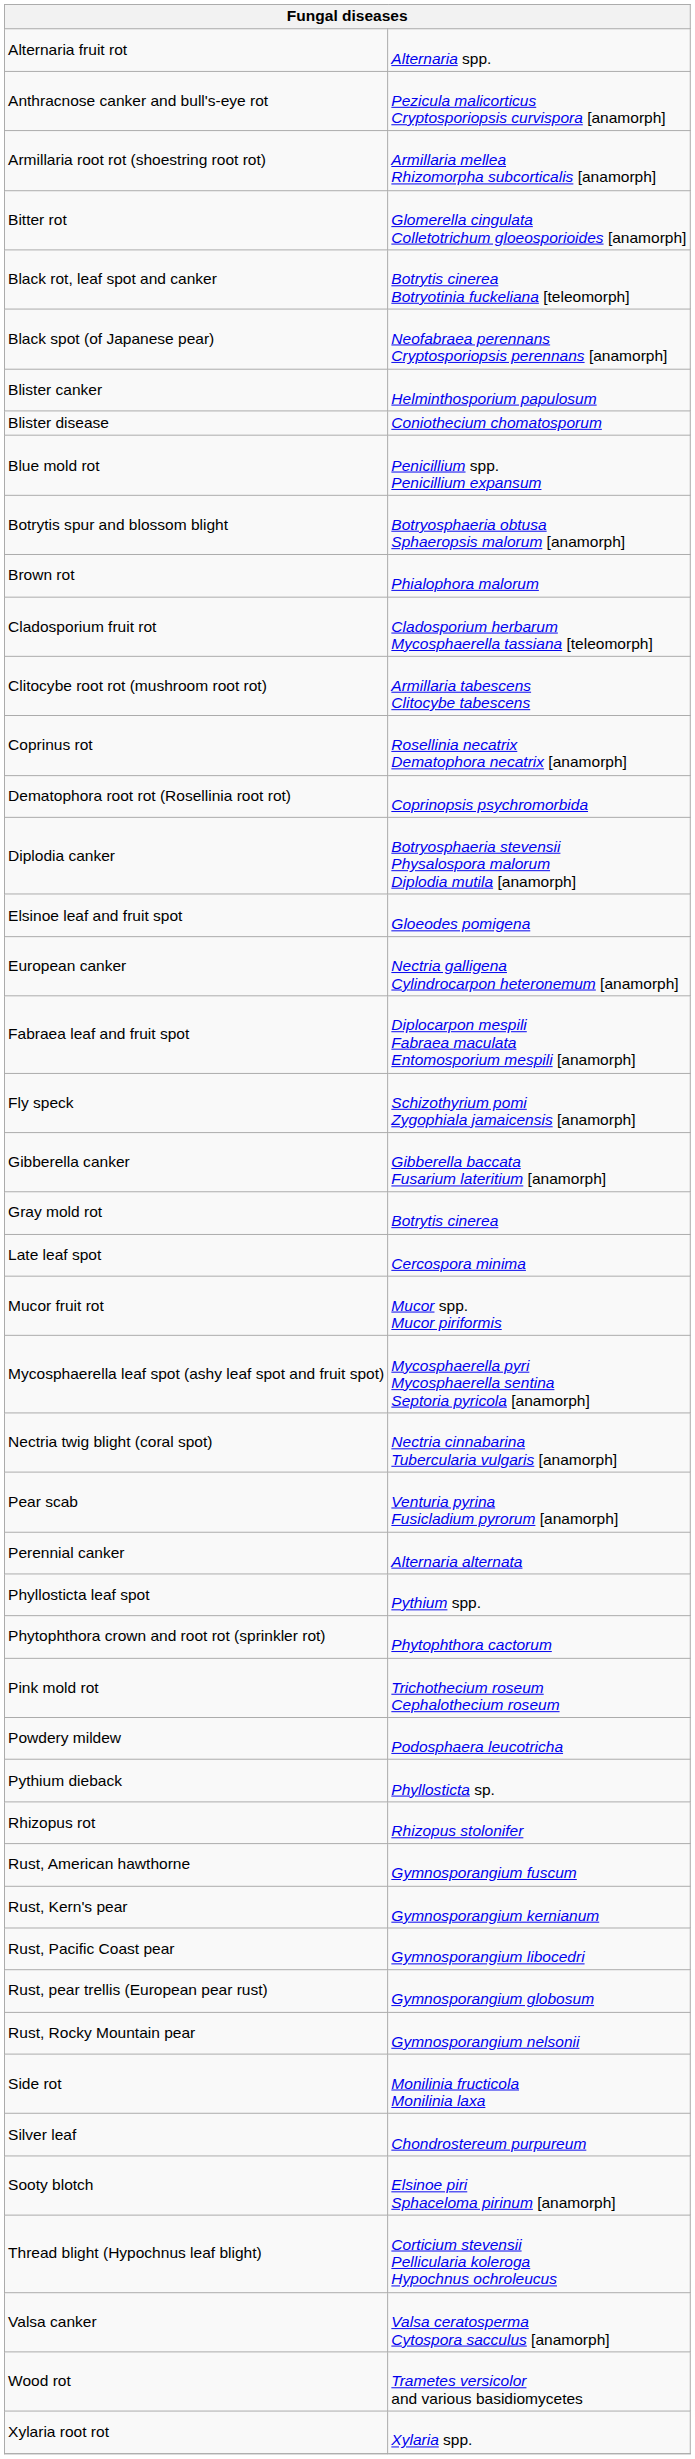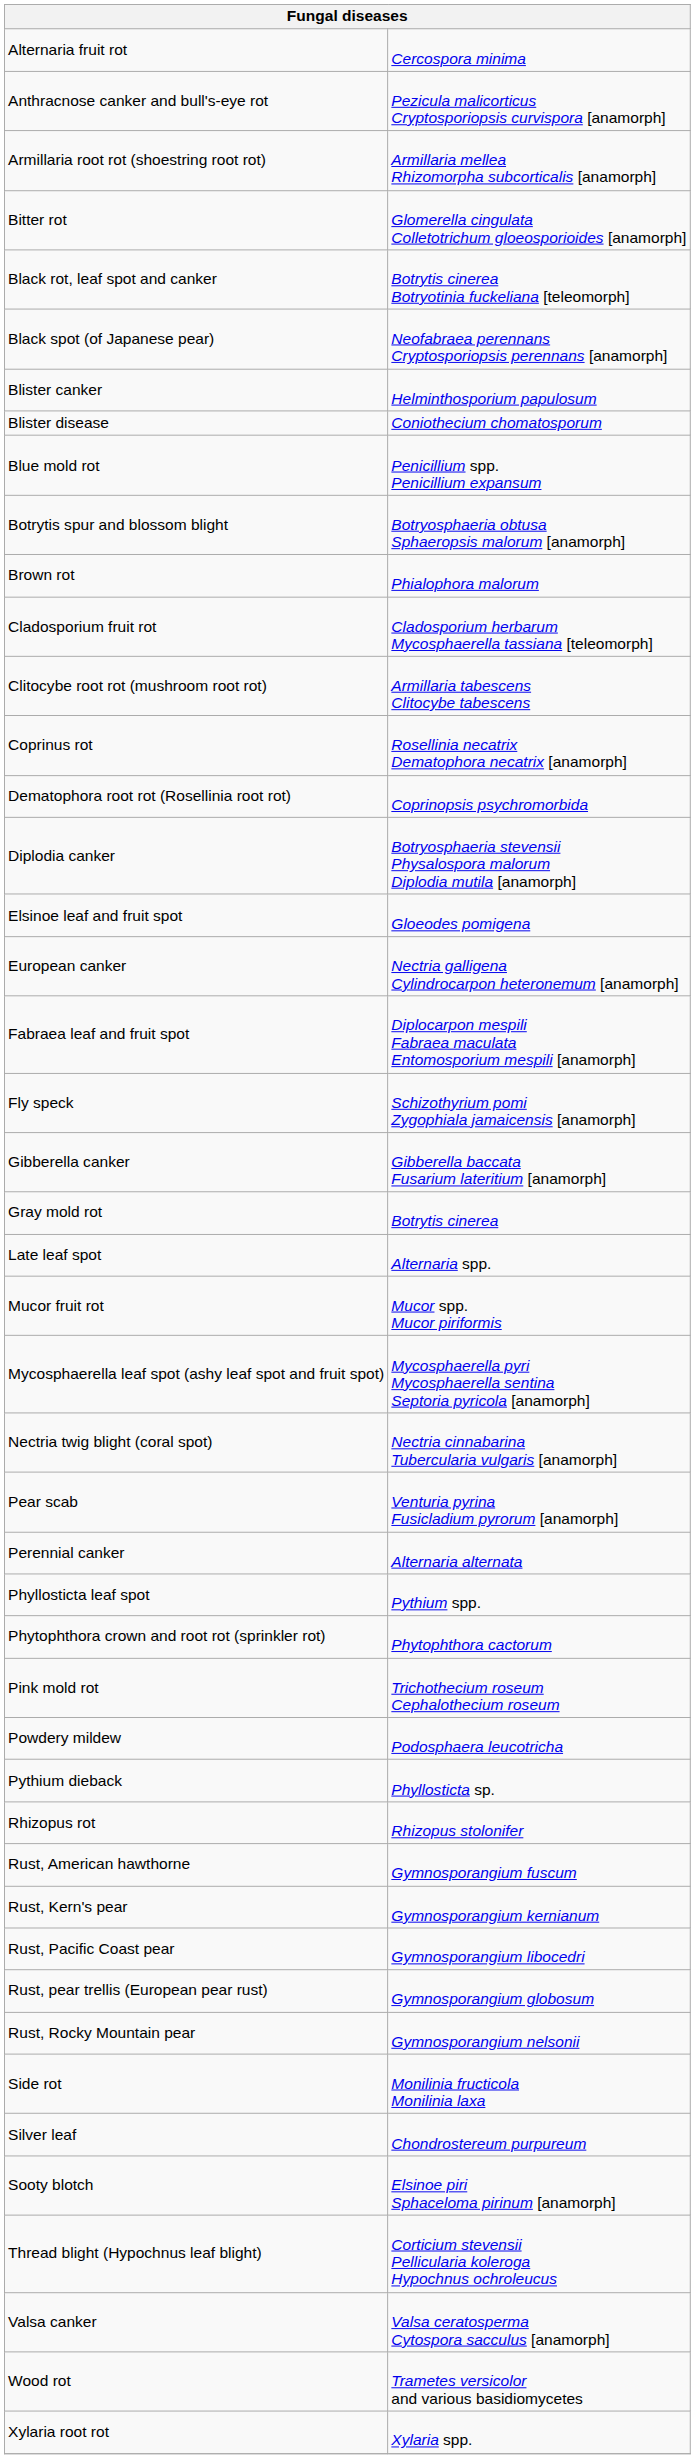(441, 58) Alternaria spp. -> (459, 58) Cercospora minima
(459, 1263) Cercospora minima -> (441, 1263) Alternaria spp.
